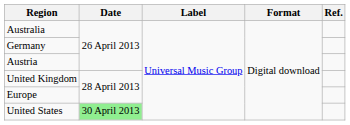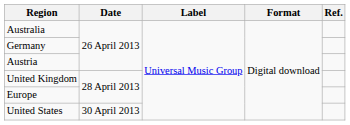(111, 111) lightgreen background -> (111, 111) no background
